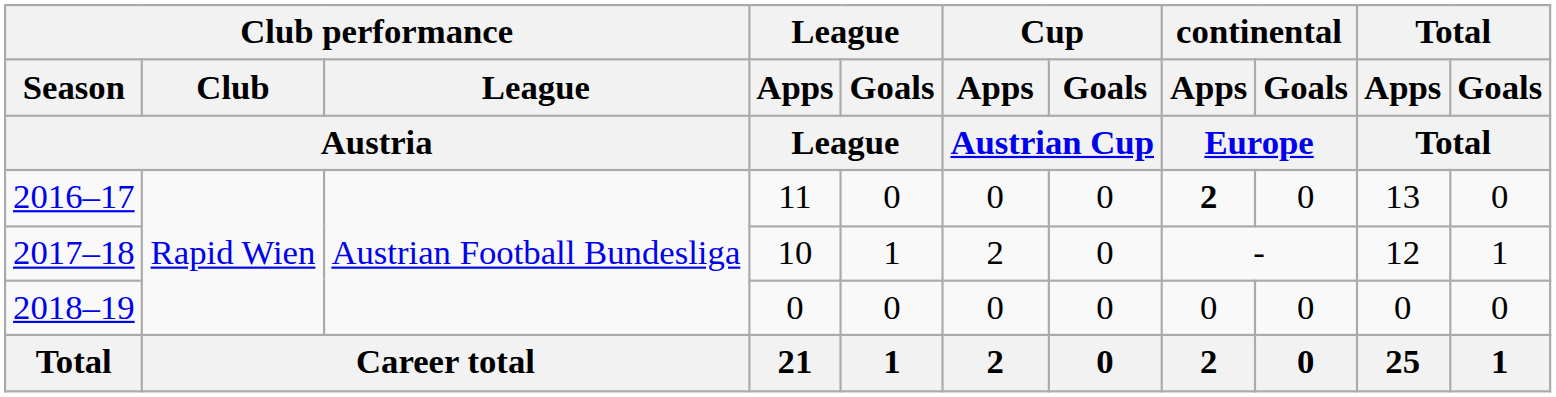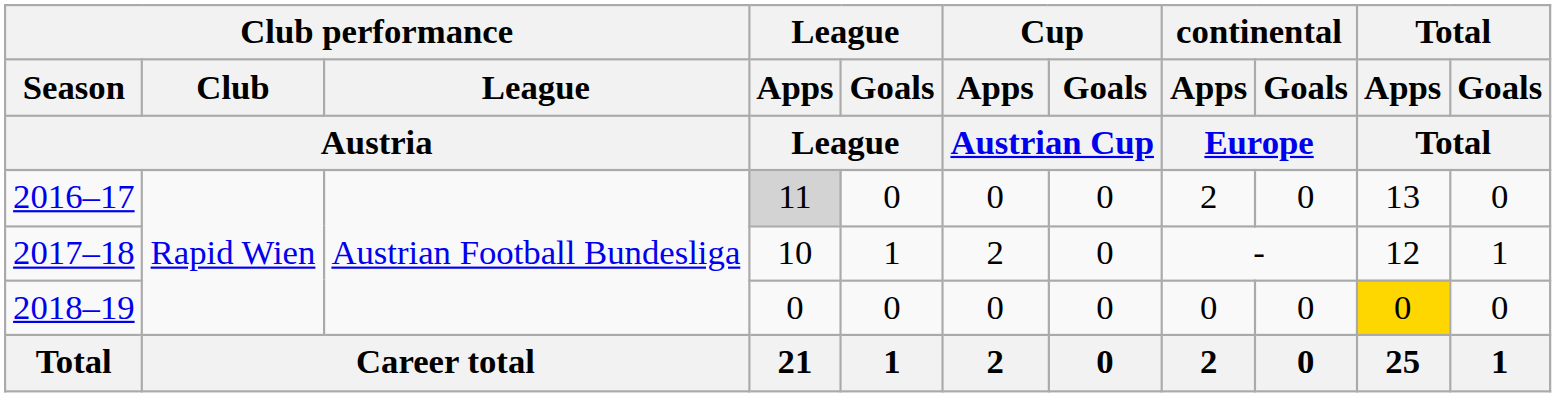(795, 197) no background -> (795, 197) lightgrey background
(1209, 197) bold -> (1209, 197) normal
(1403, 307) no background -> (1403, 307) gold background
